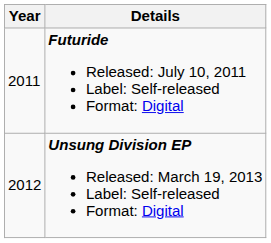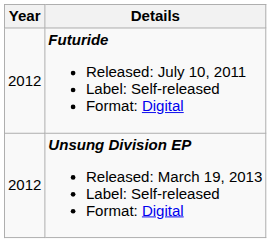(24, 80) 2011 -> (25, 80) 2012
